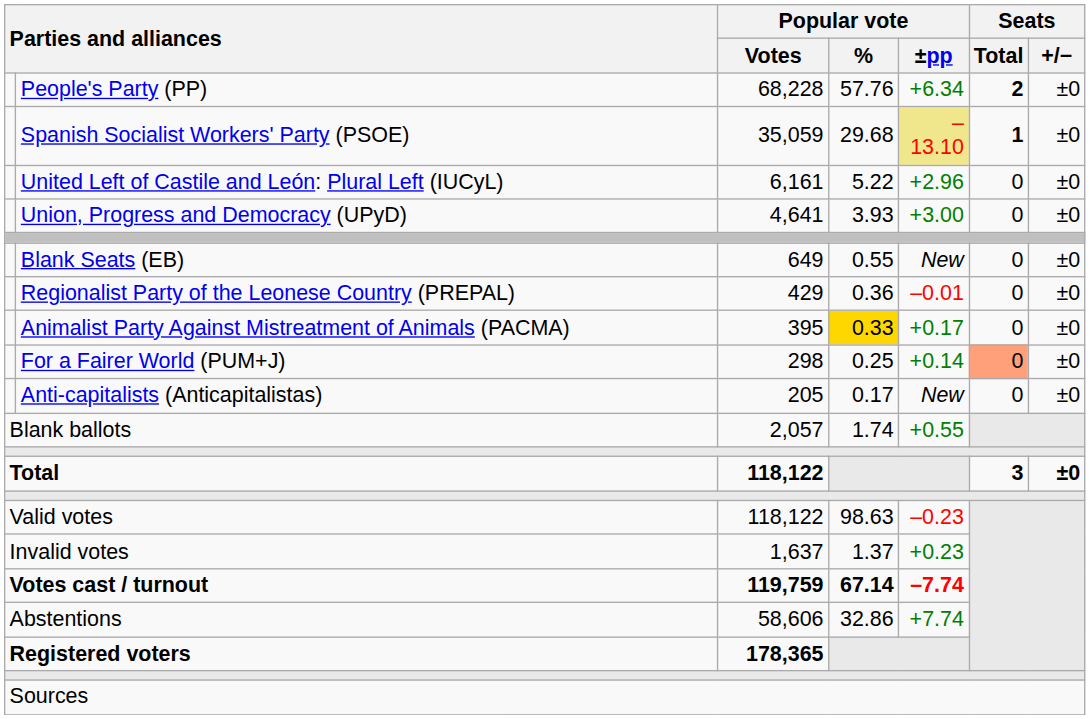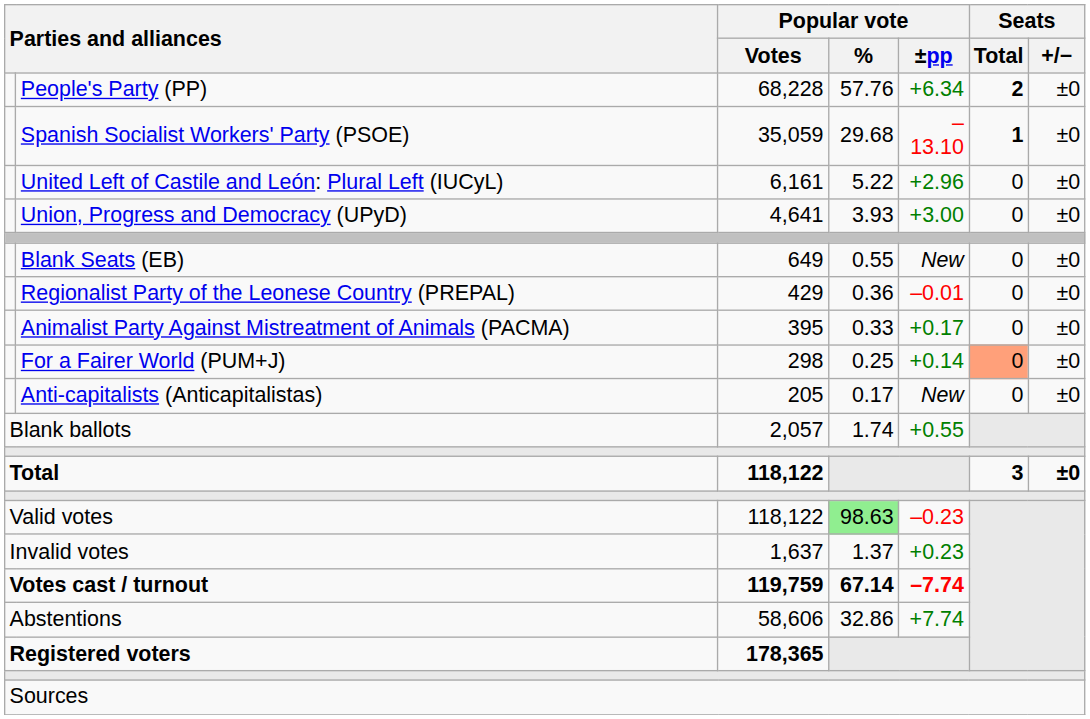(937, 135) khaki background -> (937, 135) no background
(873, 327) gold background -> (873, 327) no background
(867, 517) no background -> (867, 517) lightgreen background
